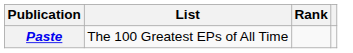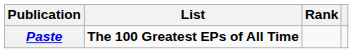(188, 36) normal -> (193, 36) bold
